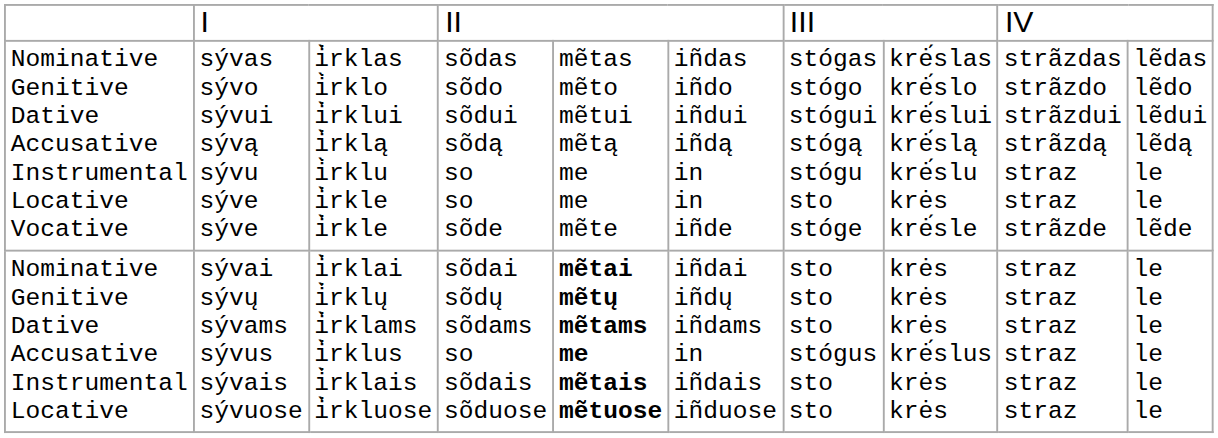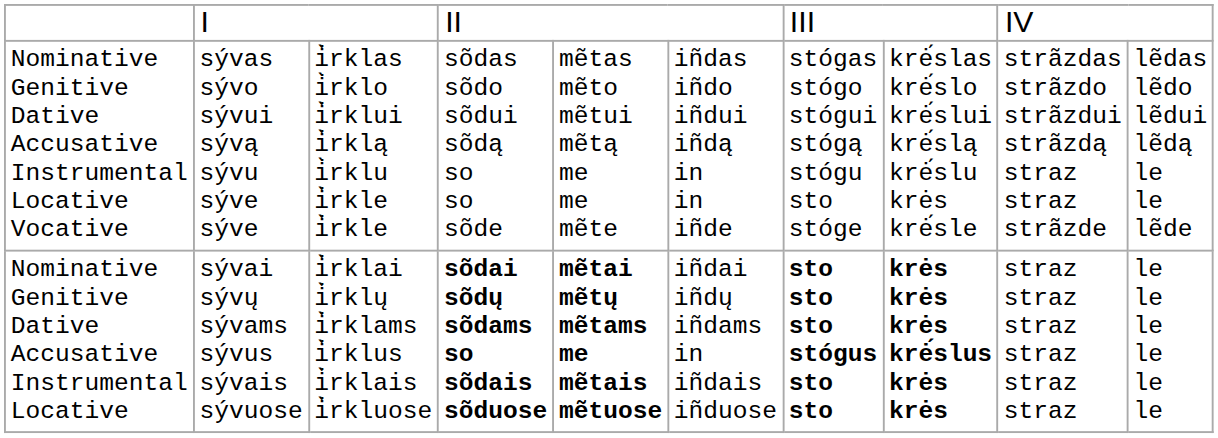(496, 341) normal -> (496, 341) bold
(833, 341) normal -> (833, 341) bold
(941, 341) normal -> (941, 341) bold
